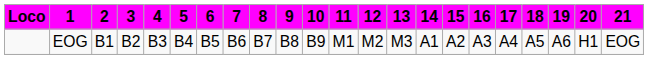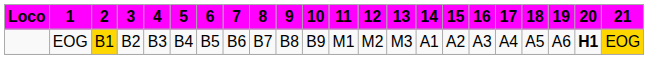(104, 41) no background -> (104, 41) gold background
(588, 41) normal -> (588, 41) bold
(623, 41) no background -> (623, 41) gold background
